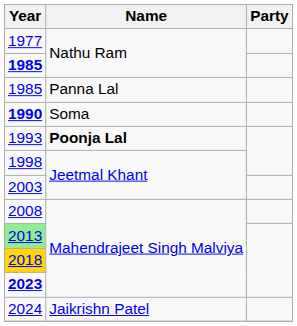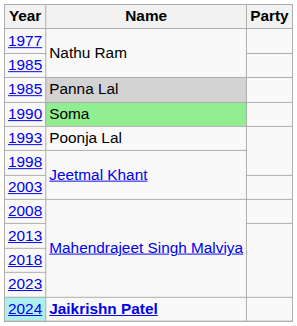(25, 65) bold -> (25, 65) normal
(84, 89) no background -> (84, 89) lightgrey background
(25, 114) bold -> (25, 114) normal
(69, 114) no background -> (69, 114) lightgreen background
(88, 138) bold -> (86, 138) normal
(25, 235) lightgreen background -> (25, 235) no background
(25, 260) gold background -> (25, 260) no background
(25, 284) bold -> (25, 284) normal
(25, 308) no background -> (25, 308) paleturquoise background
(99, 308) normal -> (103, 308) bold
